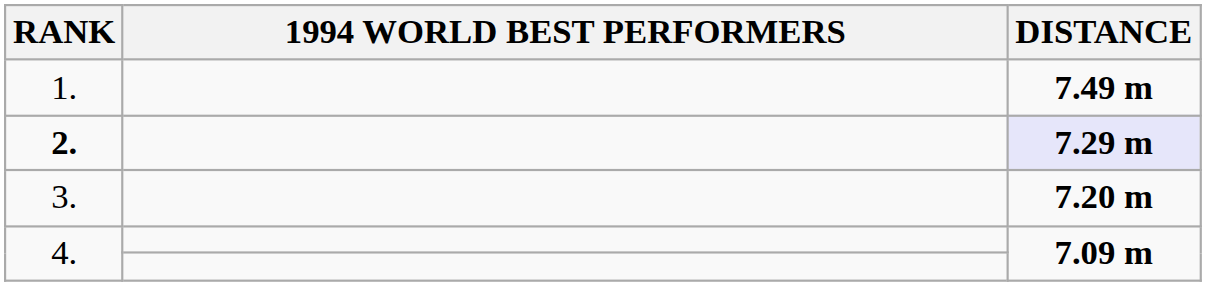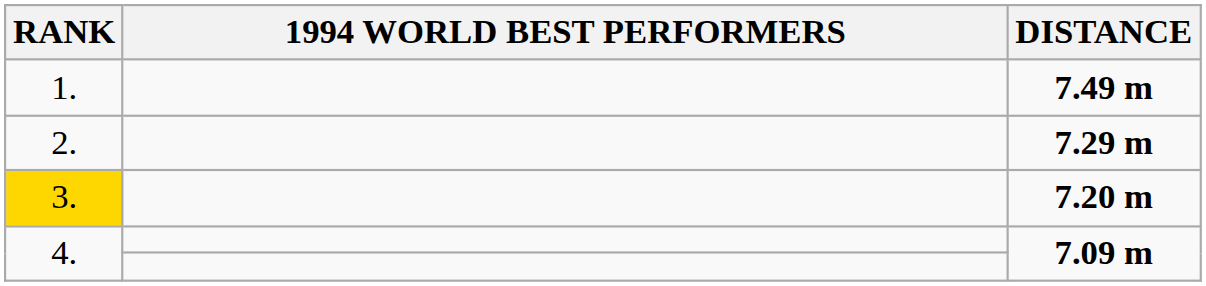(64, 142) bold -> (64, 142) normal
(1104, 142) lavender background -> (1104, 142) no background
(64, 197) no background -> (64, 197) gold background
